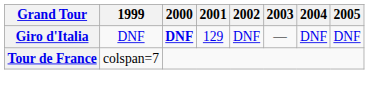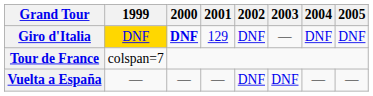(131, 36) no background -> (136, 36) gold background
+ row: (55, 79)
